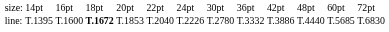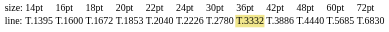(100, 21) bold -> (99, 21) normal
(251, 21) no background -> (250, 21) khaki background
